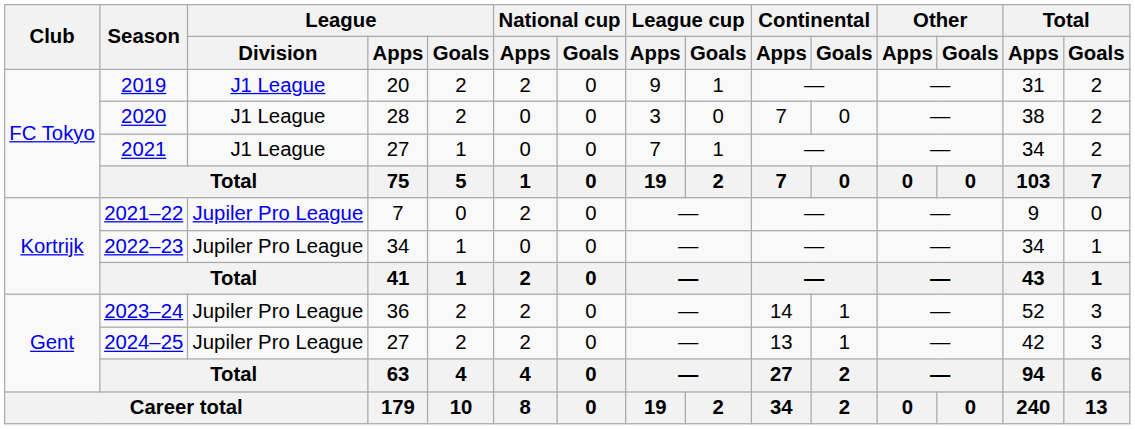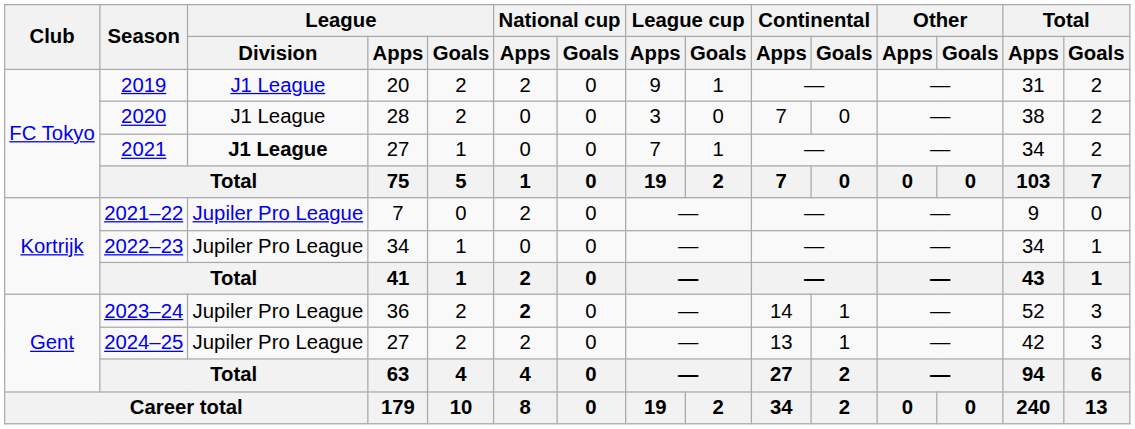(278, 149) normal -> (278, 149) bold
(525, 310) normal -> (525, 310) bold
